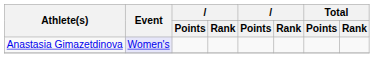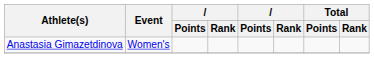(149, 45) lavender background -> (149, 45) no background
